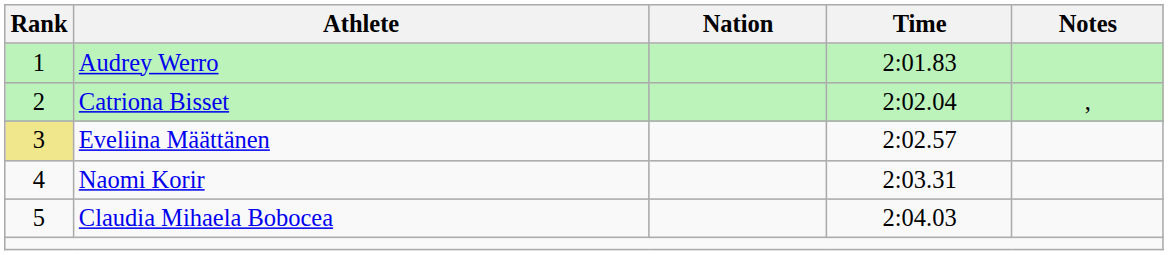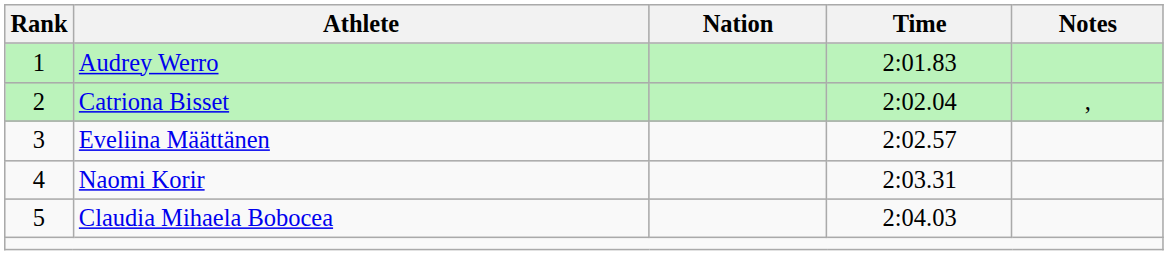(39, 140) khaki background -> (39, 140) no background
